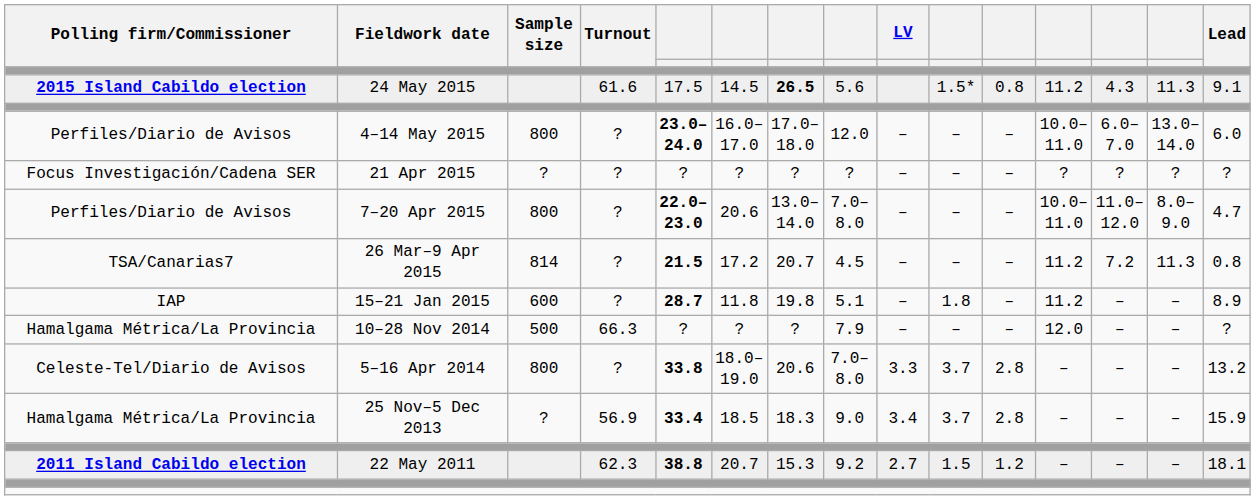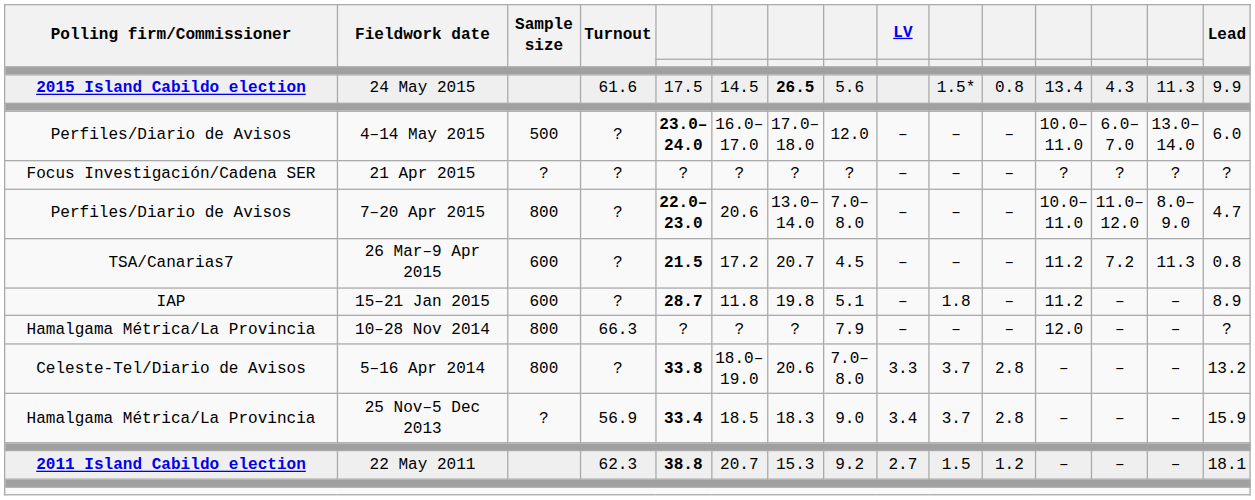(1064, 89) 11.2 -> (1064, 89) 13.4
(1227, 89) 9.1 -> (1227, 89) 9.9
(544, 136) 800 -> (544, 136) 500
(544, 263) 814 -> (544, 263) 600
(544, 331) 500 -> (544, 331) 800
